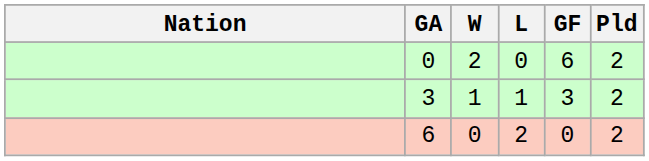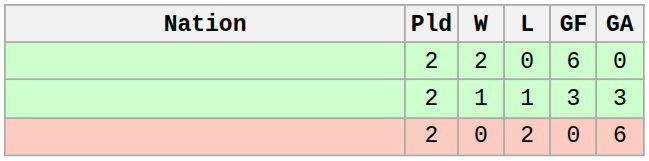columns swapped: (617, 24) <-> (428, 24)
